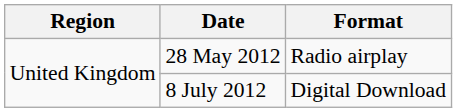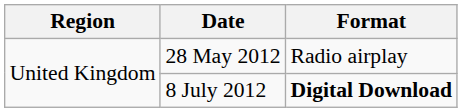(368, 90) normal -> (371, 90) bold
